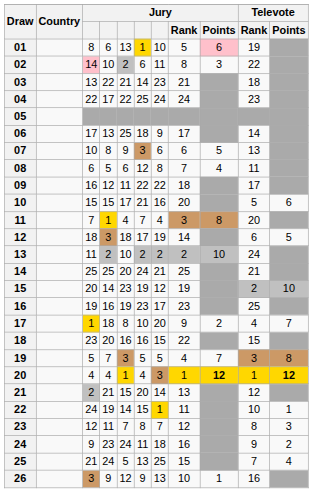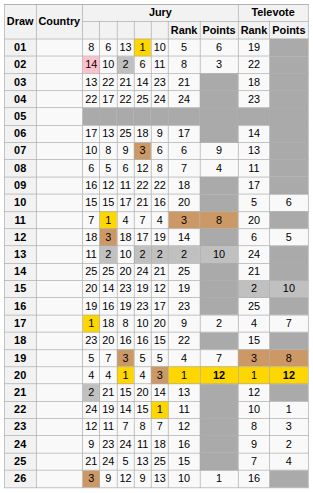(219, 47) pink background -> (219, 47) no background
(219, 151) 5 -> (219, 151) 9
